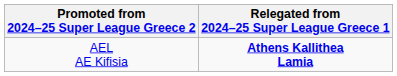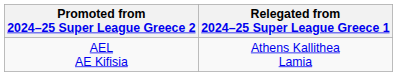(295, 54) bold -> (295, 54) normal
